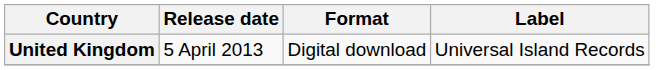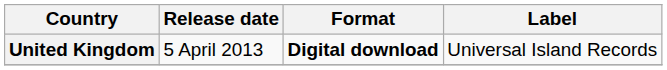(357, 49) normal -> (363, 49) bold
